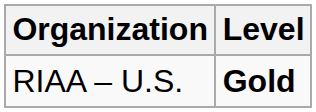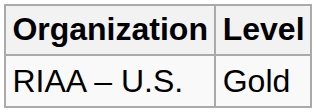(259, 80) bold -> (256, 80) normal
